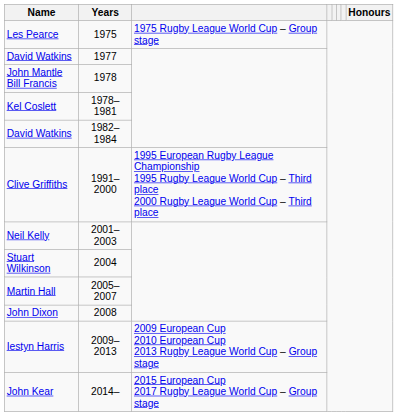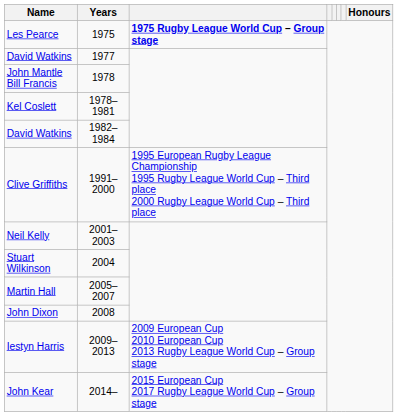(226, 34) normal -> (228, 34) bold
